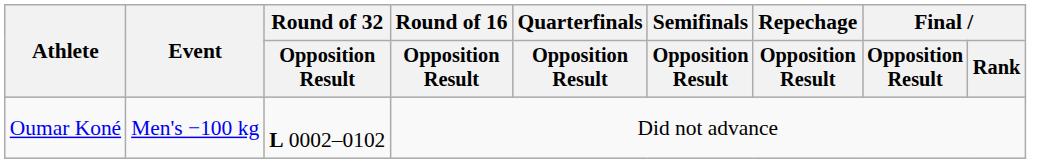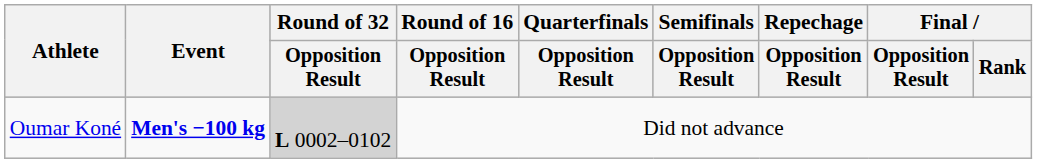(195, 127) normal -> (198, 127) bold
(327, 140) no background -> (333, 140) lightgrey background
